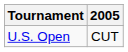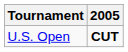(105, 36) normal -> (105, 36) bold
